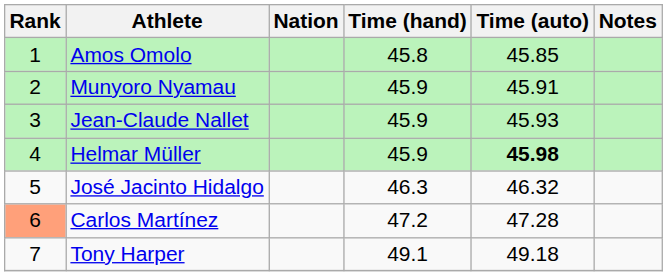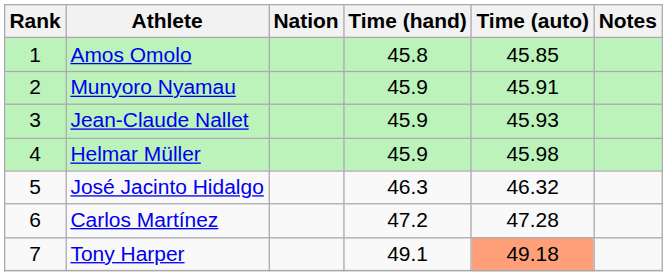(533, 154) bold -> (533, 154) normal
(35, 220) lightsalmon background -> (35, 220) no background
(533, 253) no background -> (533, 253) lightsalmon background
